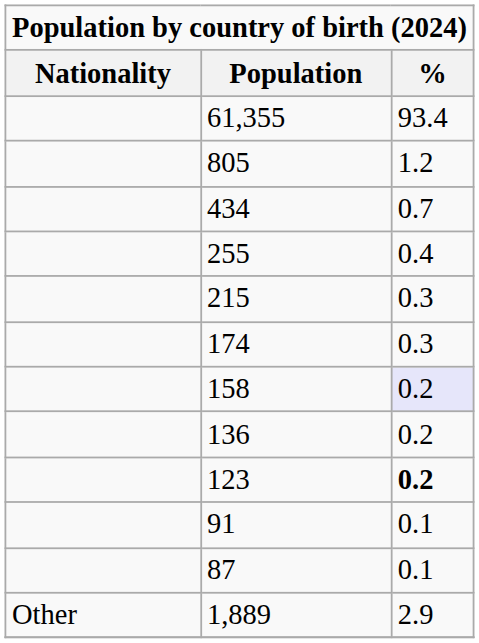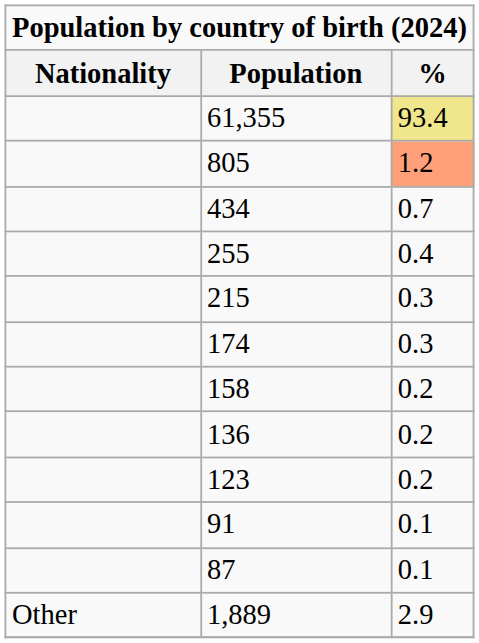(423, 117) no background -> (423, 117) khaki background
(416, 163) no background -> (416, 163) lightsalmon background
(416, 388) lavender background -> (416, 388) no background
(416, 479) bold -> (416, 479) normal
